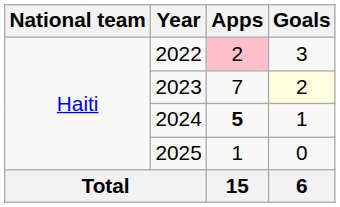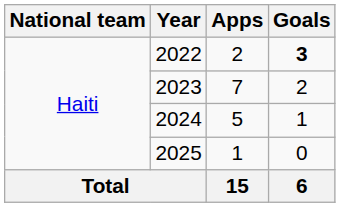(237, 53) pink background -> (237, 53) no background
(302, 53) normal -> (302, 53) bold
(302, 86) lightyellow background -> (302, 86) no background
(237, 119) bold -> (237, 119) normal
